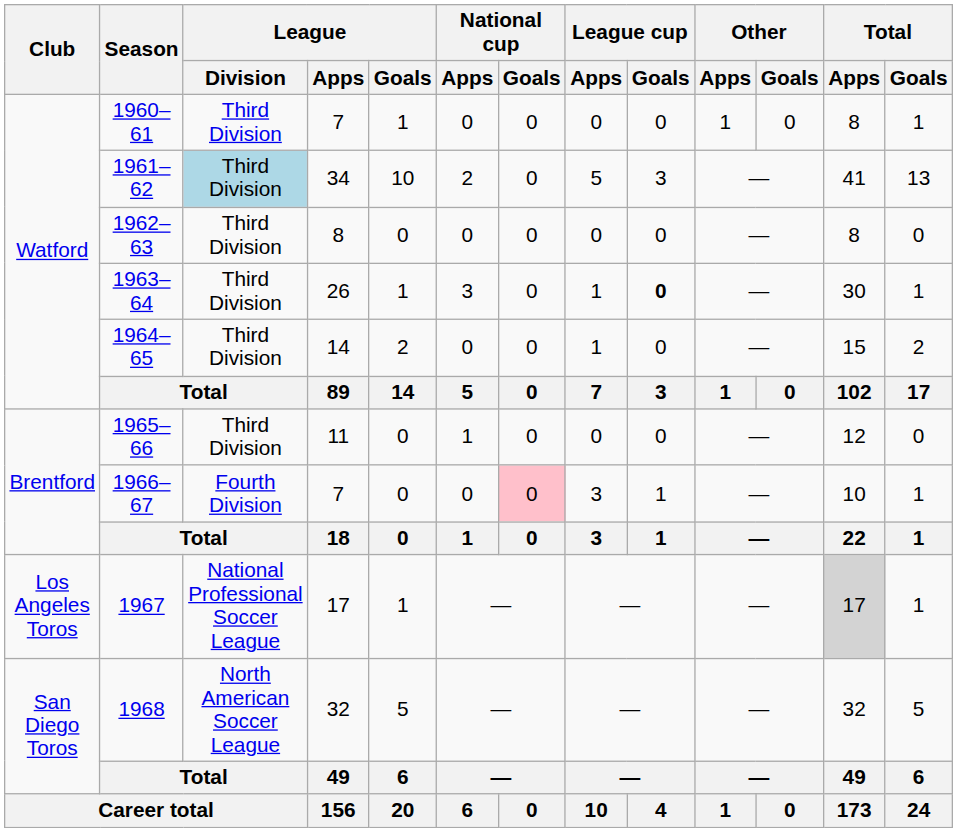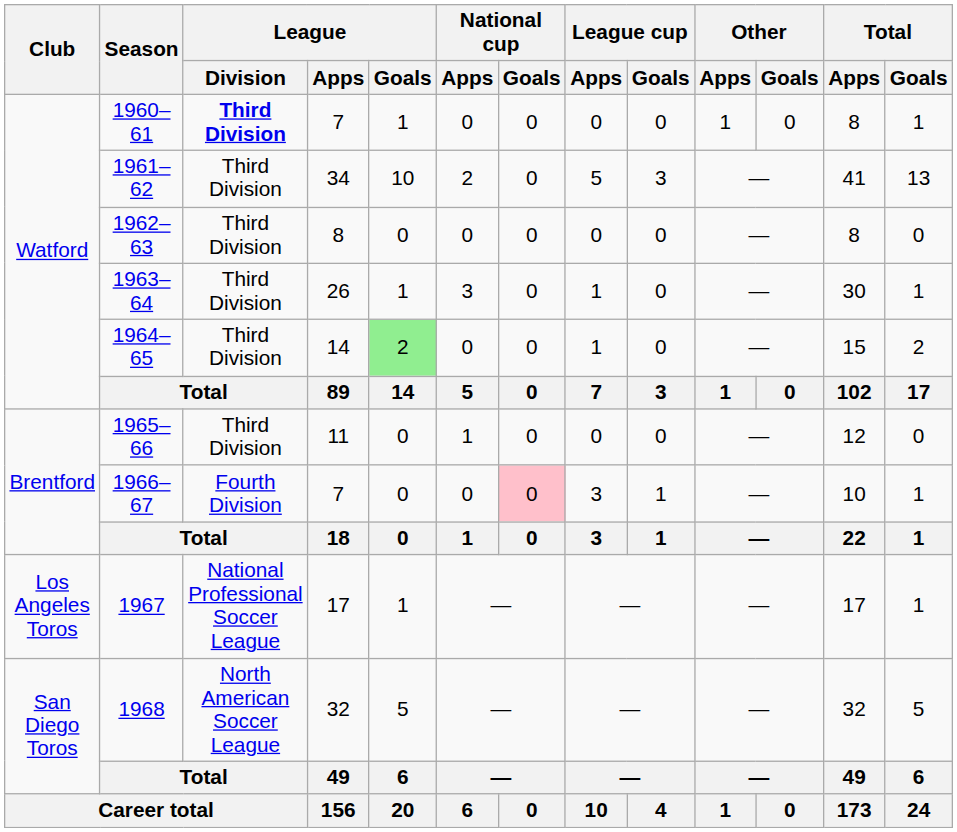(245, 122) normal -> (245, 122) bold
(245, 178) lightblue background -> (245, 178) no background
(661, 291) bold -> (661, 291) normal
(403, 347) no background -> (403, 347) lightgreen background
(854, 606) lightgrey background -> (854, 606) no background
